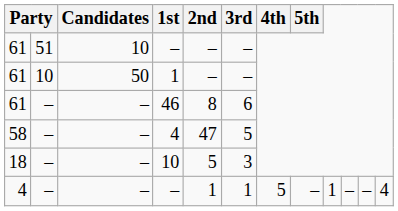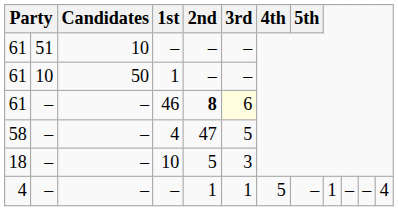(212, 104) normal -> (212, 104) bold
(248, 104) no background -> (248, 104) lightyellow background
